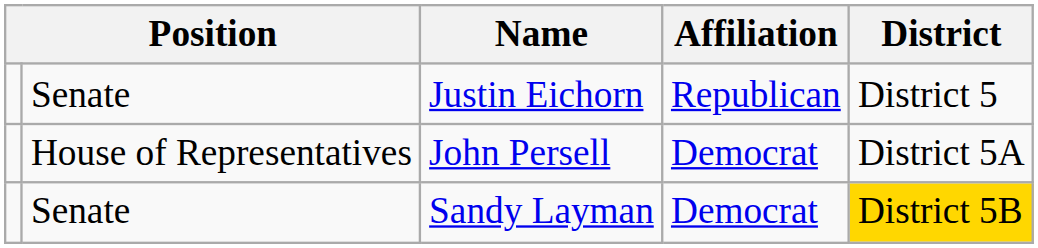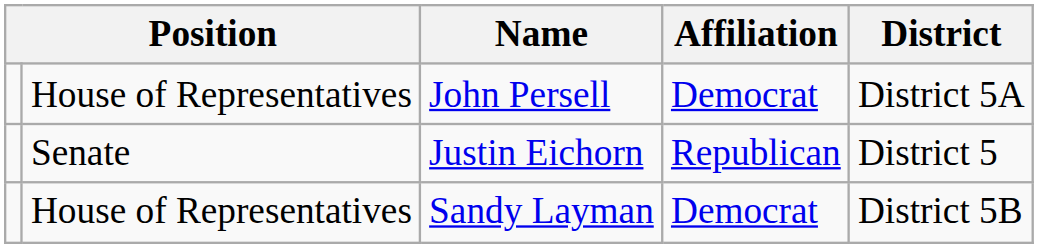rows swapped: (536, 93) <-> (520, 152)
(81, 211) Senate -> (221, 211) House of Representatives
(940, 211) gold background -> (940, 211) no background
